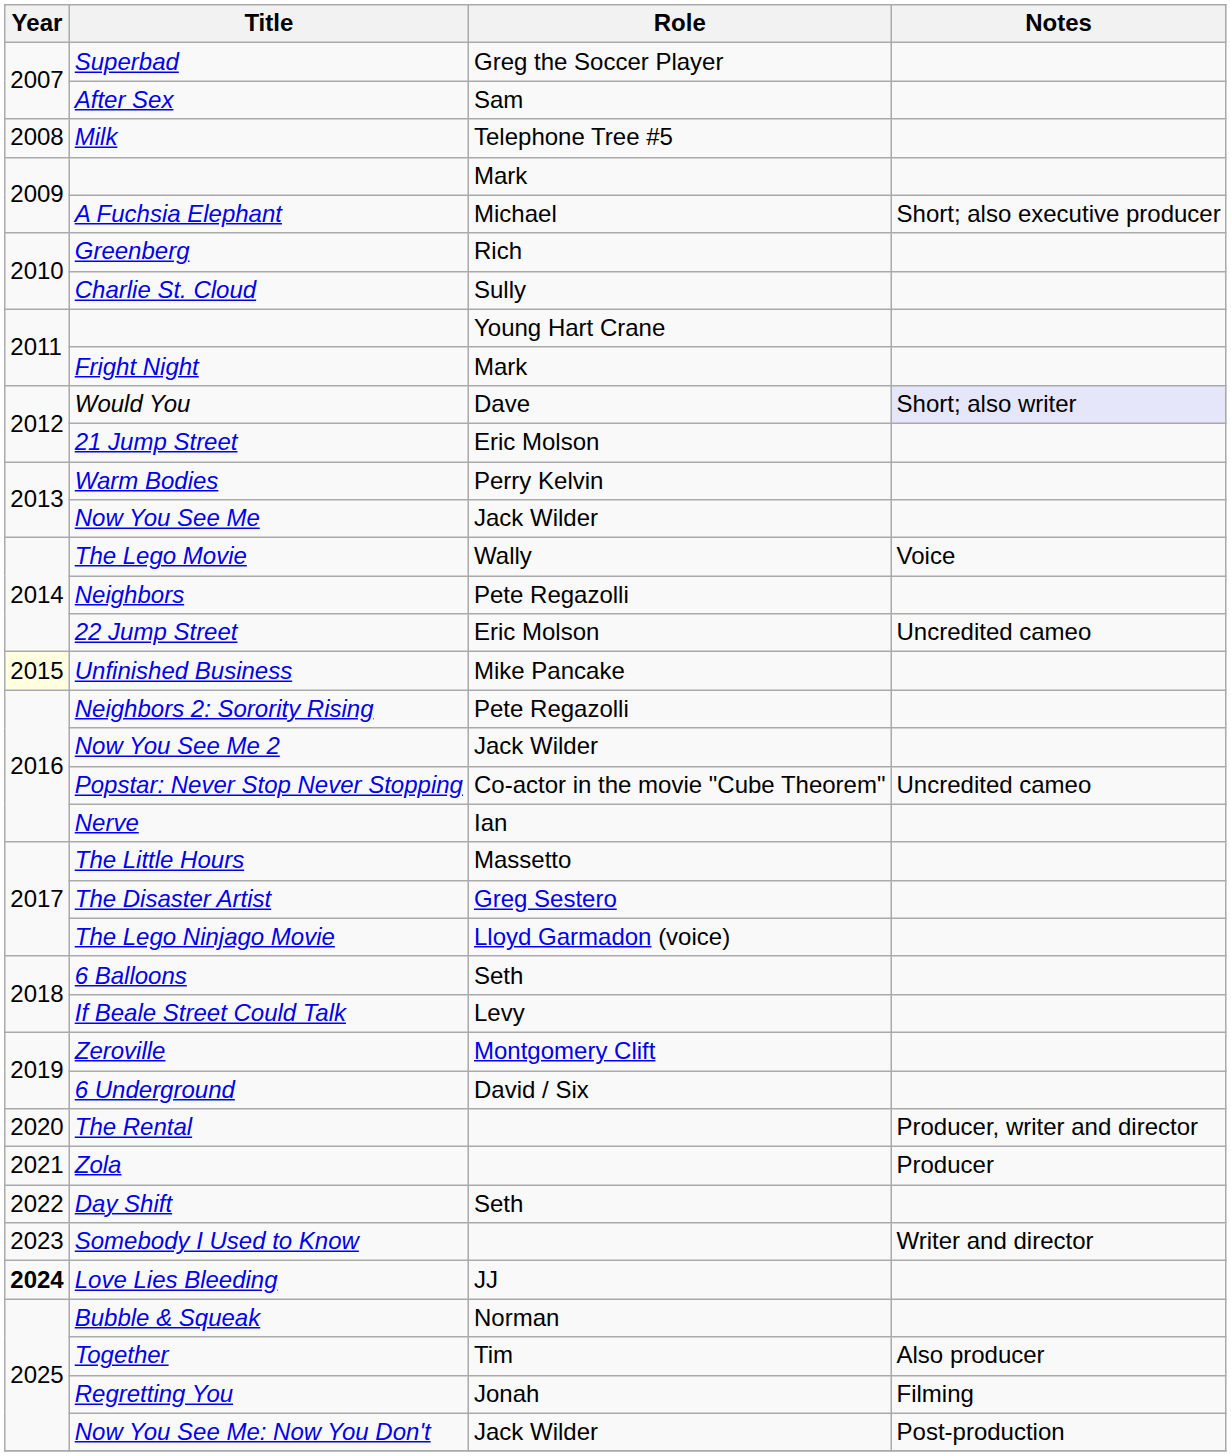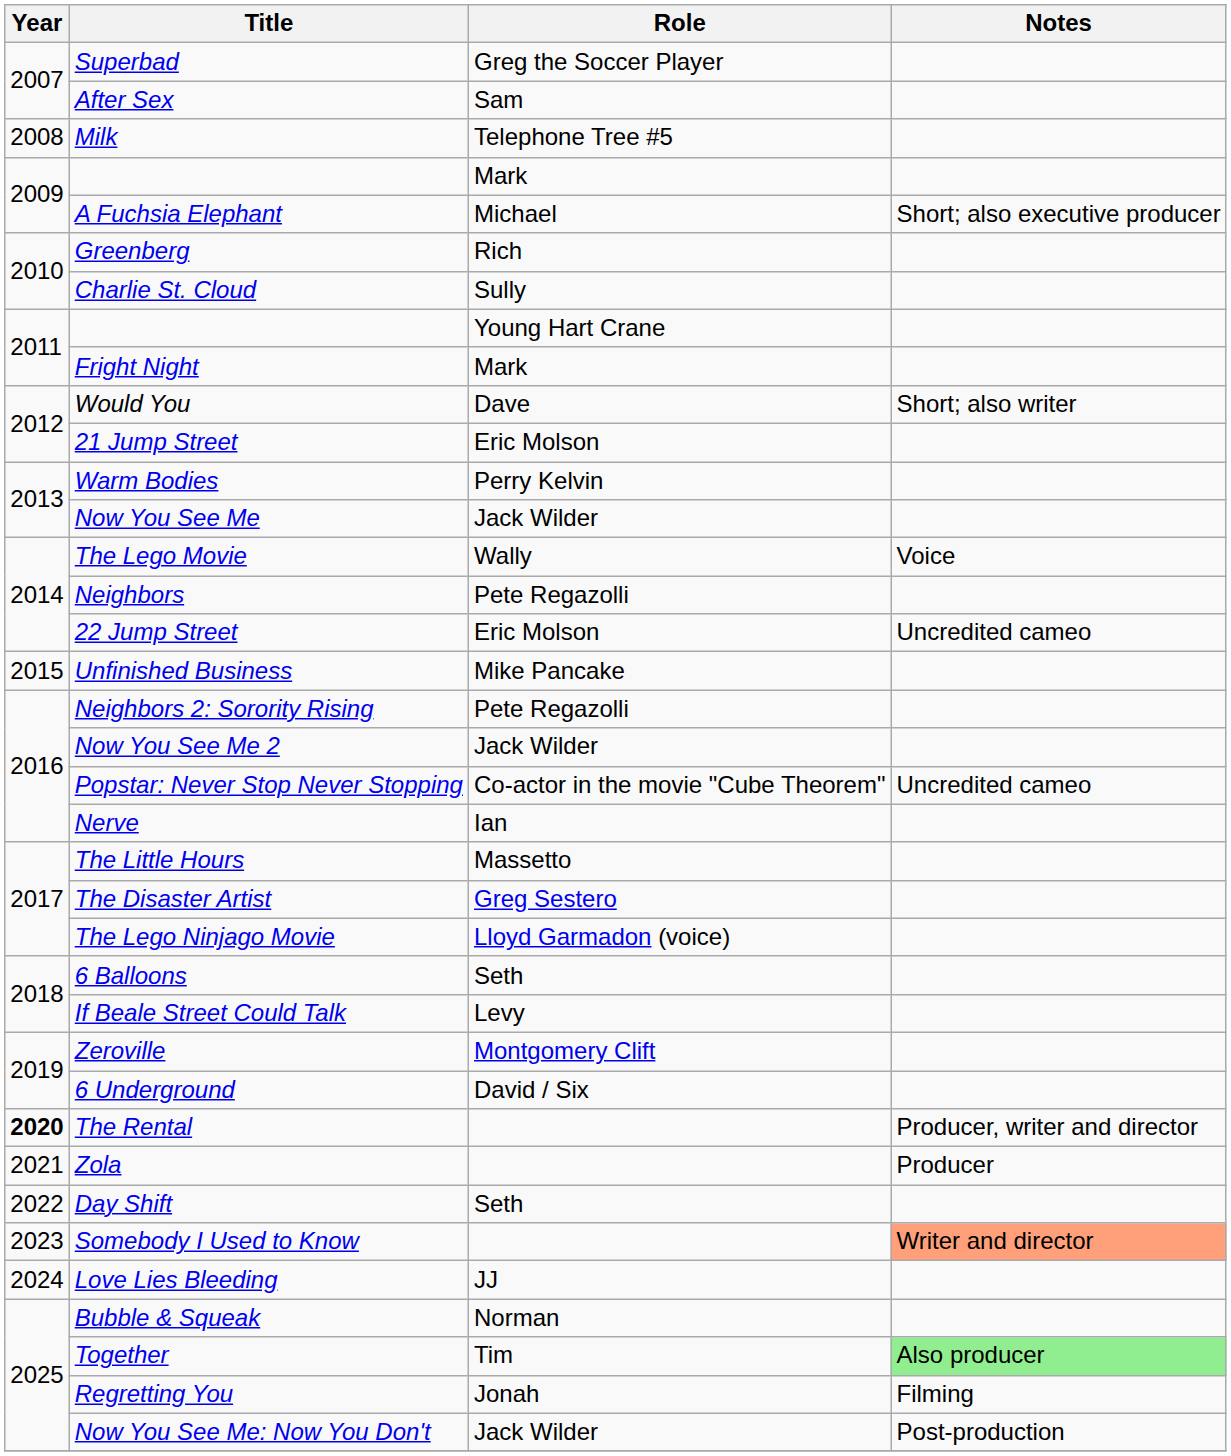(987, 404) lavender background -> (987, 404) no background
(37, 670) lightyellow background -> (37, 670) no background
(37, 1127) normal -> (37, 1127) bold
(995, 1241) no background -> (995, 1241) lightsalmon background
(37, 1279) bold -> (37, 1279) normal
(971, 1355) no background -> (971, 1355) lightgreen background
